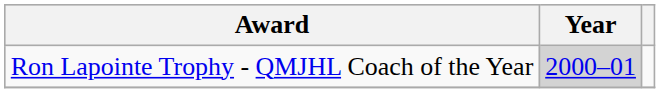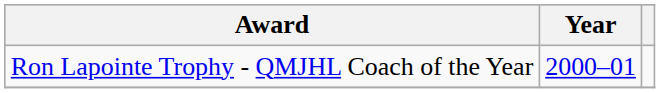(591, 66) lightgrey background -> (591, 66) no background
